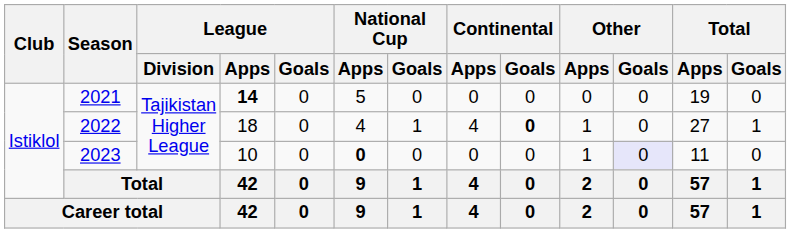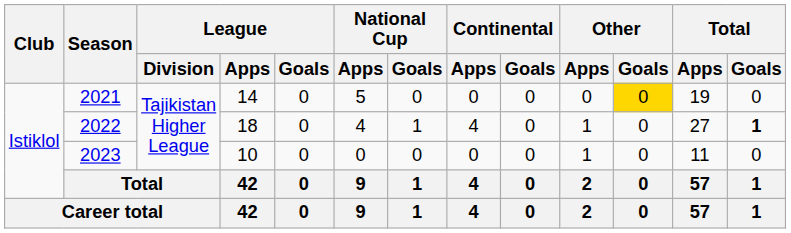(247, 97) bold -> (247, 97) normal
(643, 97) no background -> (643, 97) gold background
(530, 126) bold -> (530, 126) normal
(756, 126) normal -> (756, 126) bold
(360, 155) bold -> (360, 155) normal
(643, 155) lavender background -> (643, 155) no background
